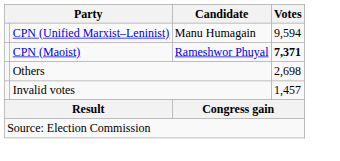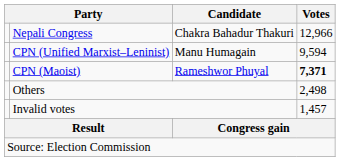+ row: (52, 33)
(288, 71) 2,698 -> (313, 90) 2,498
